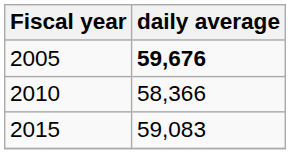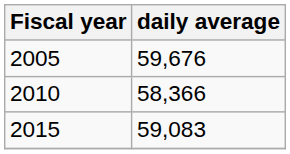(171, 58) bold -> (171, 58) normal
